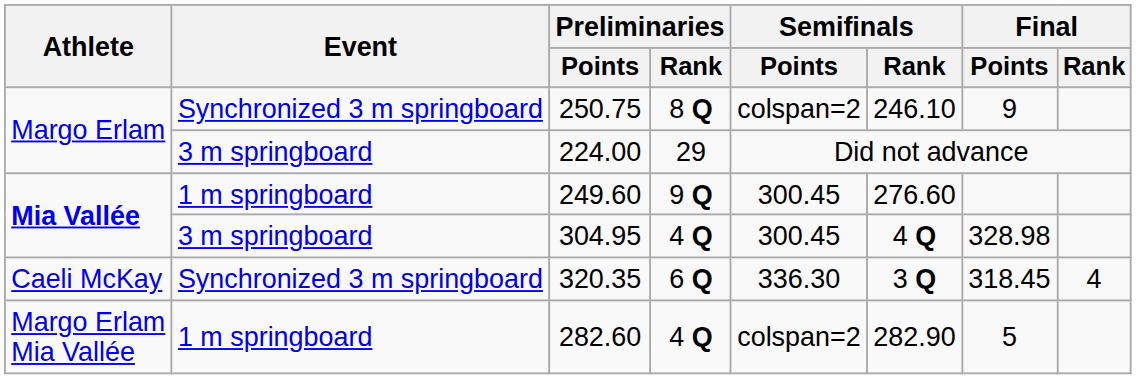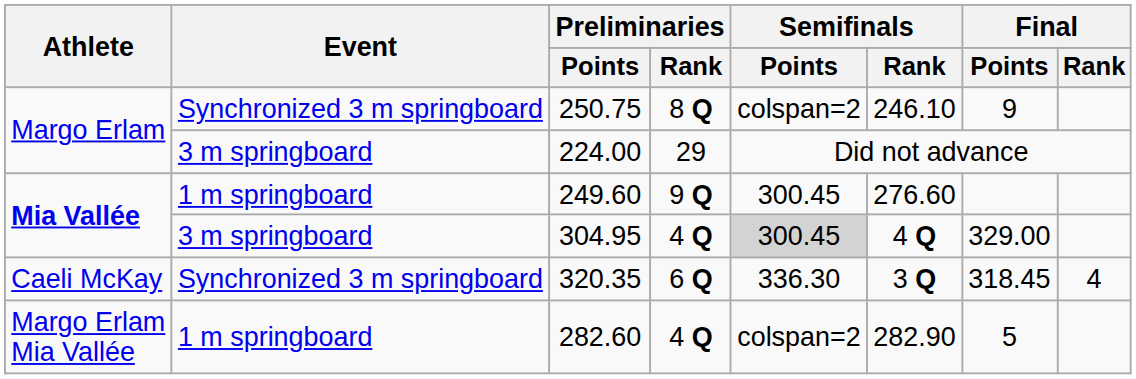(799, 237) no background -> (799, 237) lightgrey background
(1009, 237) 328.98 -> (1009, 237) 329.00
